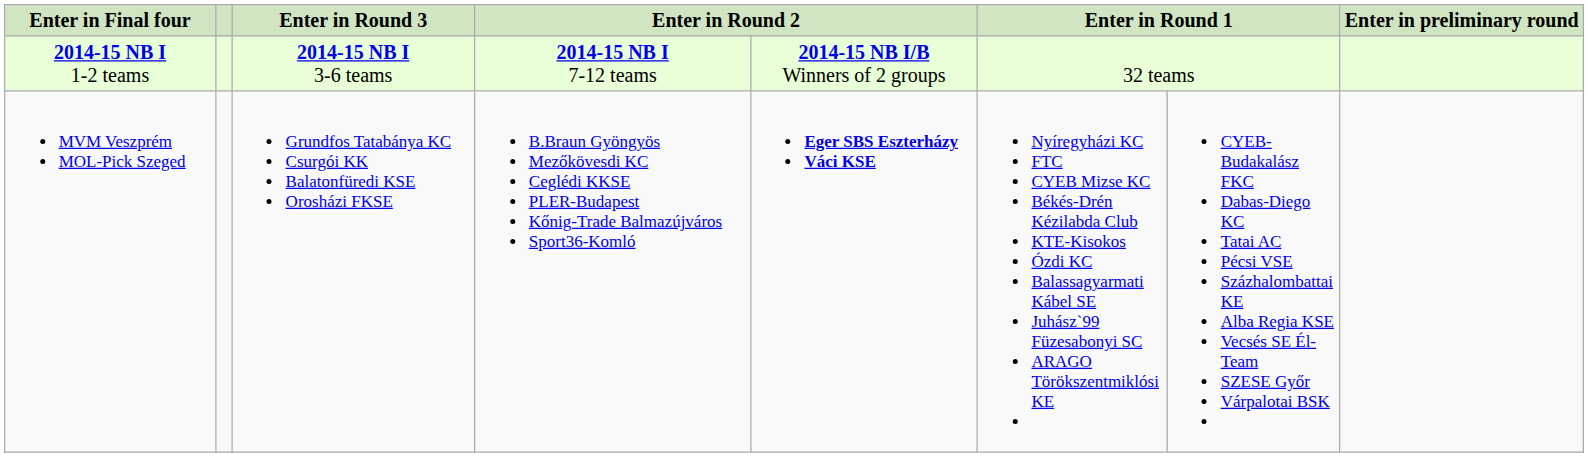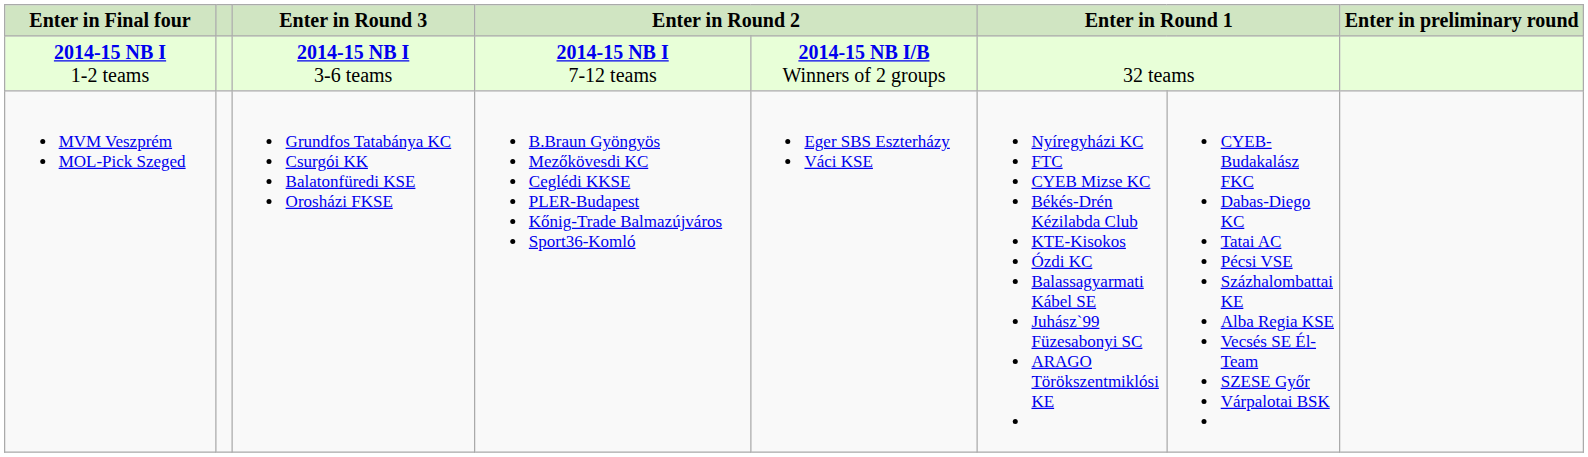(864, 152) bold -> (864, 152) normal
